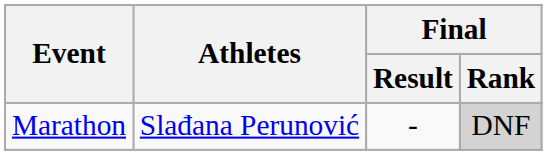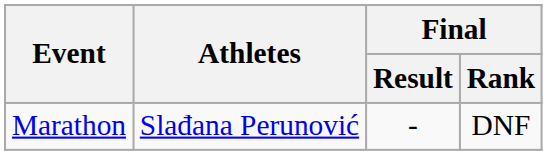(501, 126) lightgrey background -> (501, 126) no background
